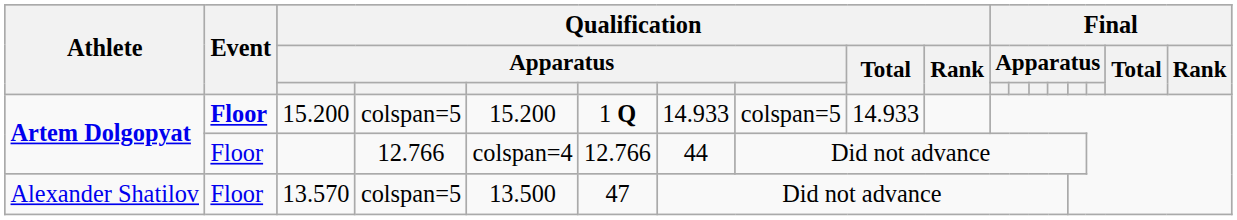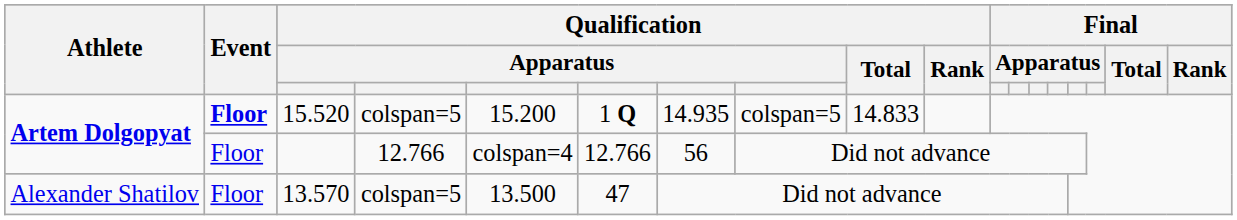(316, 114) 15.200 -> (316, 114) 15.520
(696, 114) 14.933 -> (696, 114) 14.935
(886, 114) 14.933 -> (886, 114) 14.833
(696, 154) 44 -> (696, 154) 56
